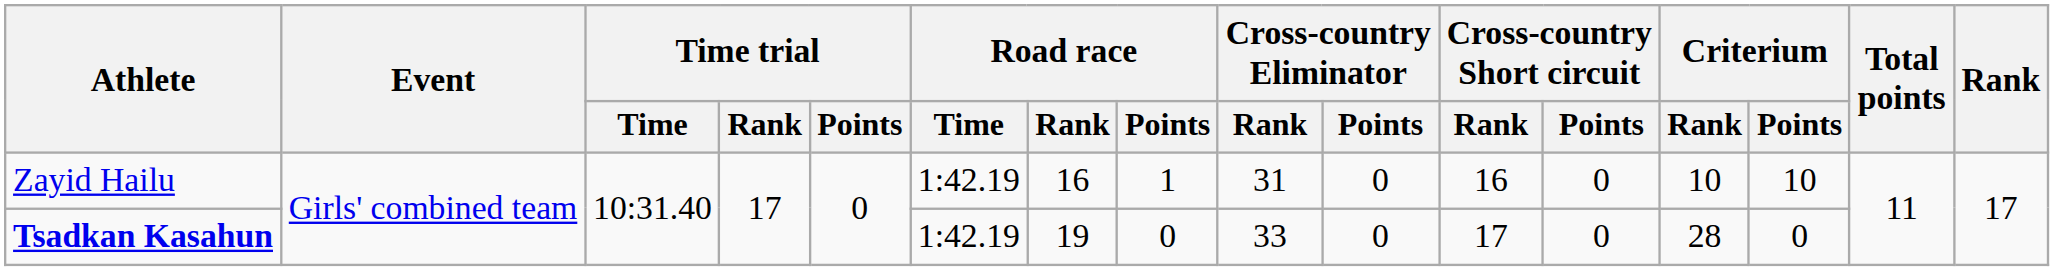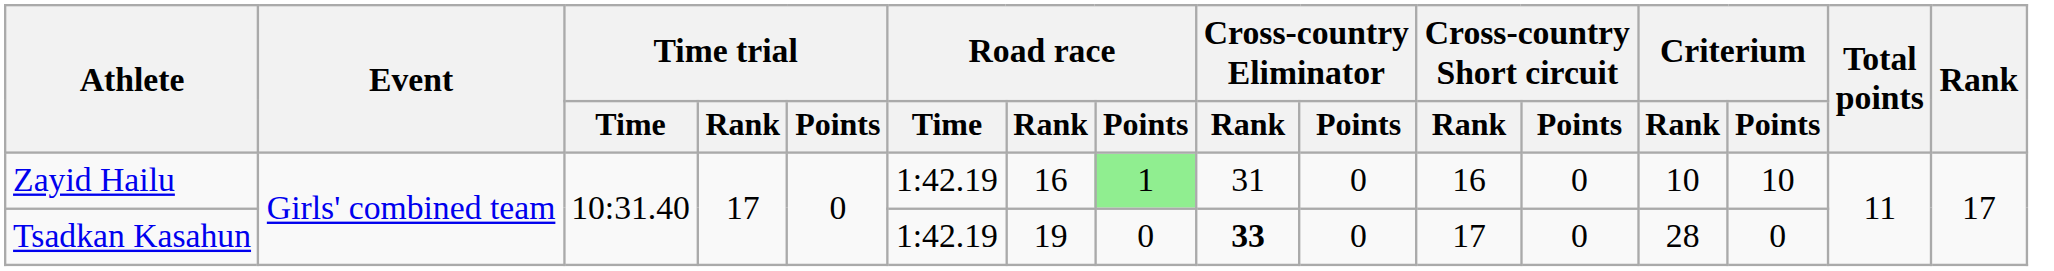(1168, 180) no background -> (1146, 180) lightgreen background
(143, 236) bold -> (132, 236) normal
(1270, 236) normal -> (1248, 236) bold
